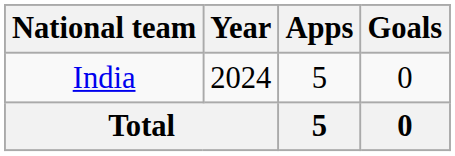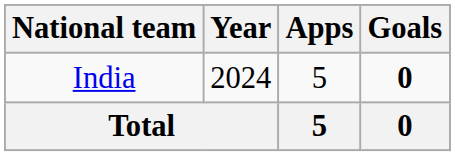(405, 77) normal -> (405, 77) bold
